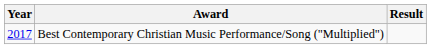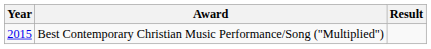(20, 33) 2017 -> (20, 33) 2015
